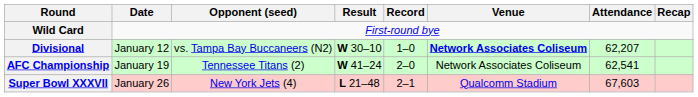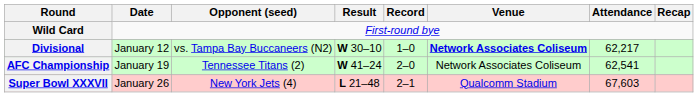(622, 48) 62,207 -> (622, 48) 62,217
